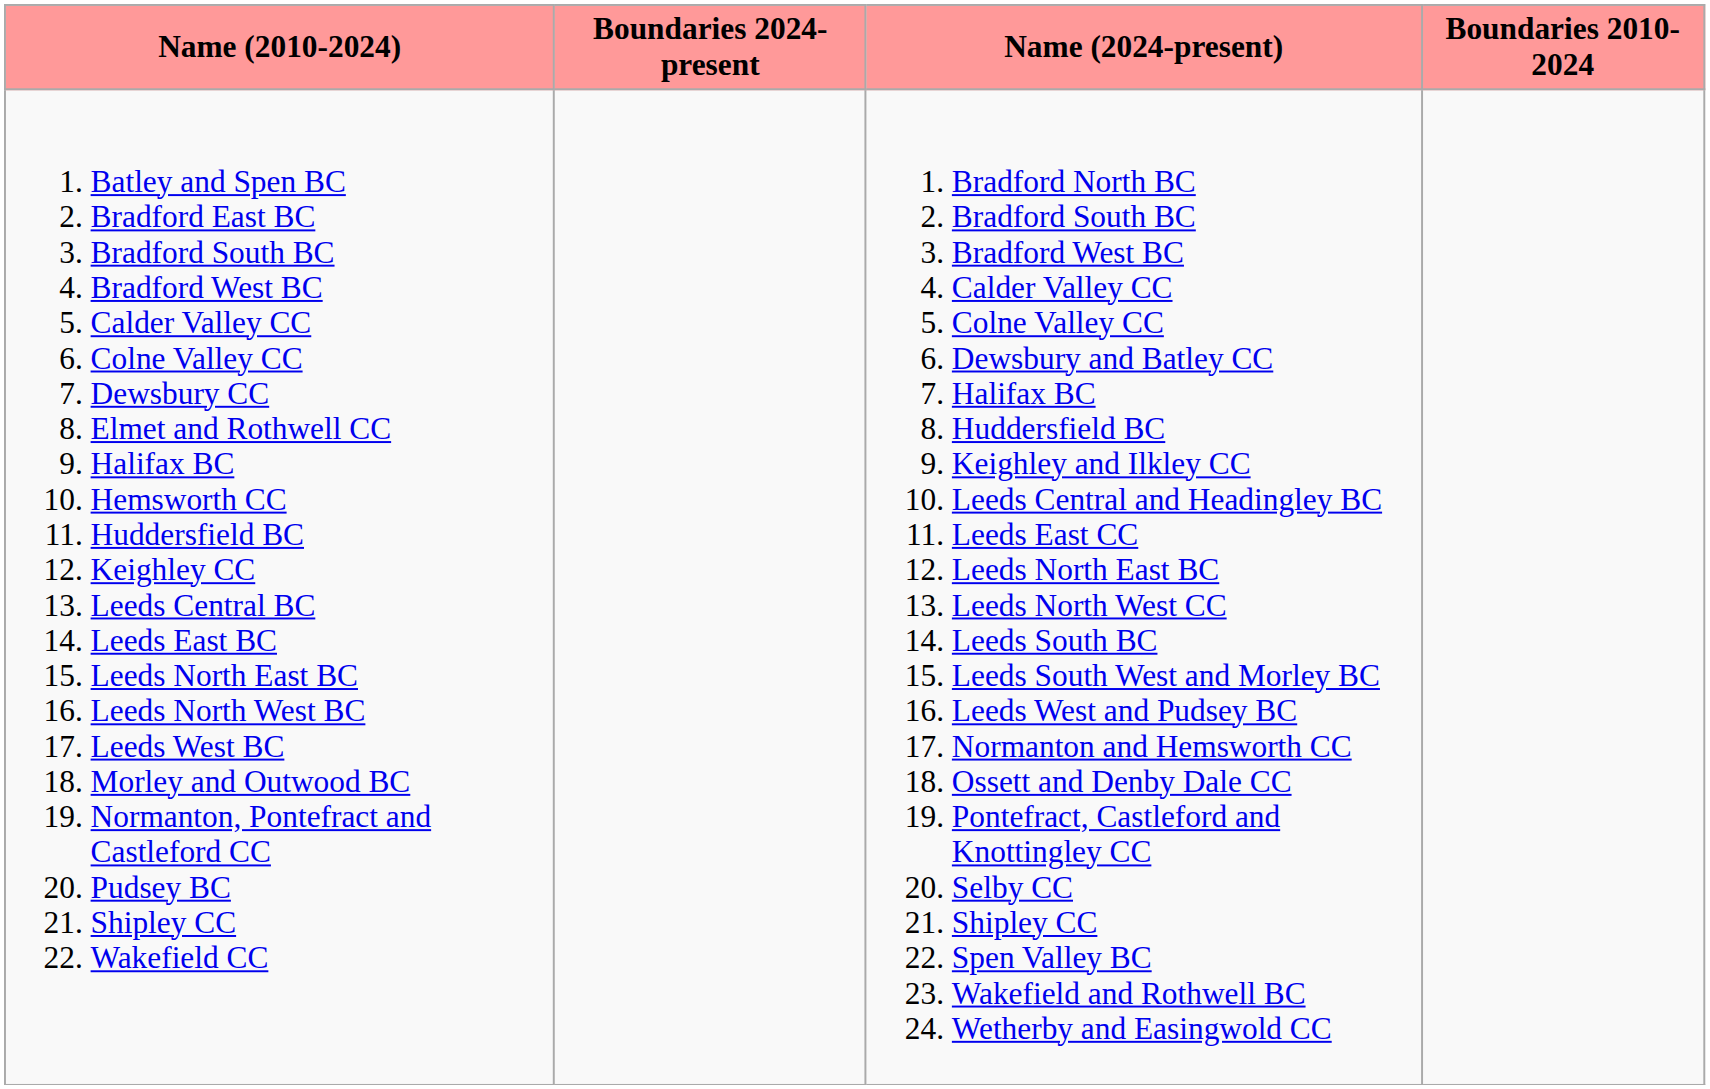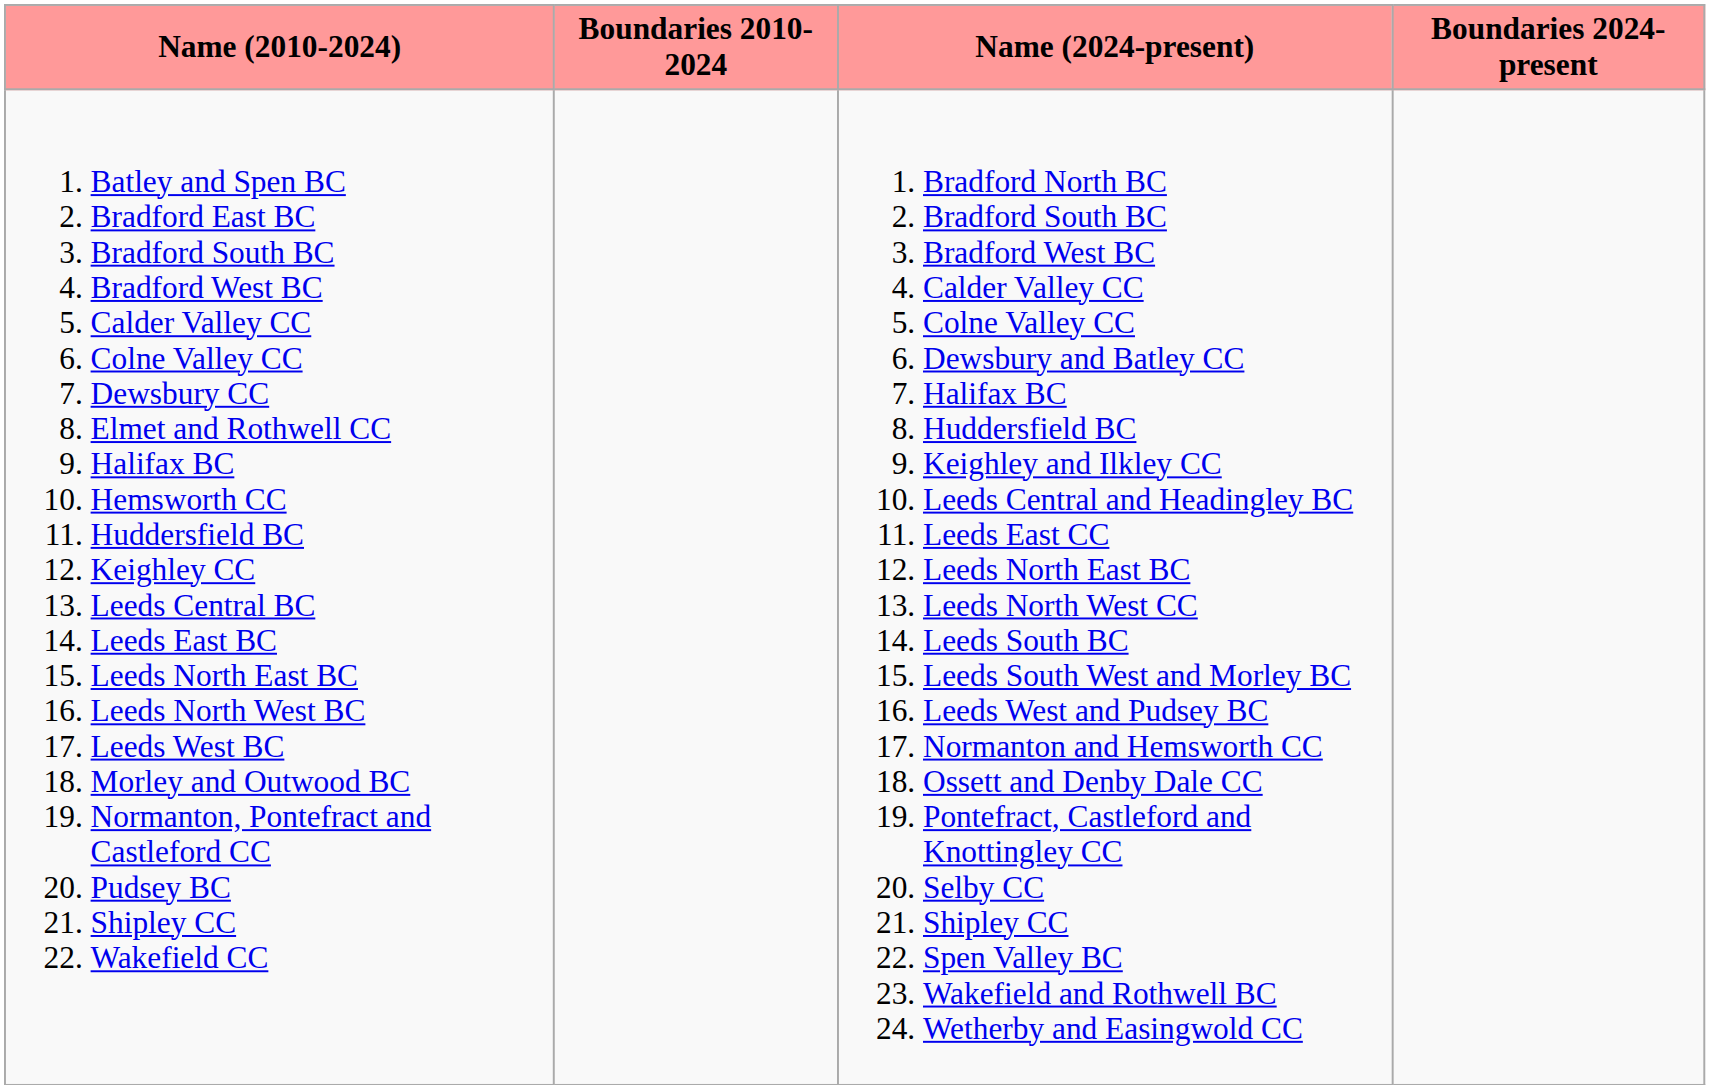columns swapped: (1563, 47) <-> (710, 47)
